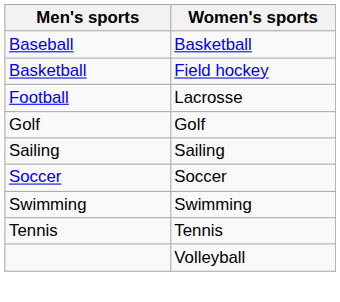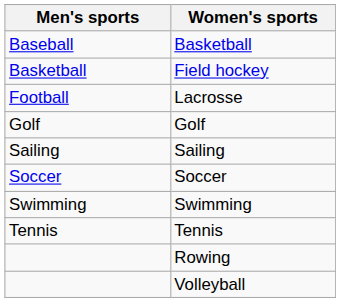+ row: (202, 257)
